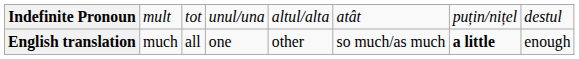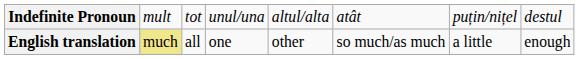(160, 41) no background -> (160, 41) khaki background
(474, 41) bold -> (472, 41) normal
